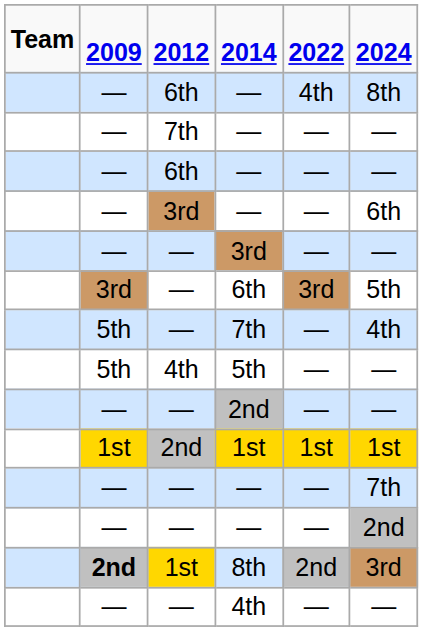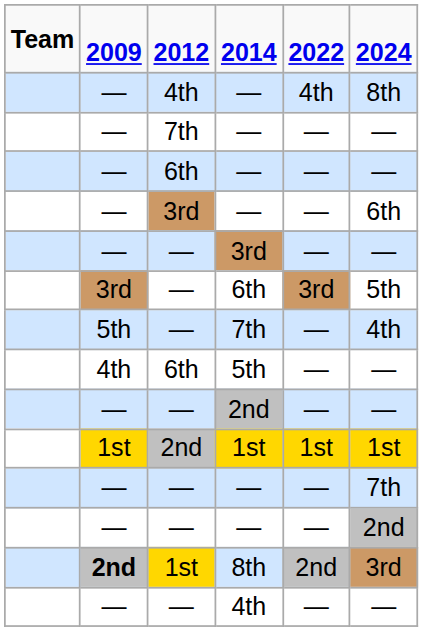(181, 92) 6th -> (181, 92) 4th
(114, 370) 5th -> (114, 370) 4th
(181, 370) 4th -> (181, 370) 6th
